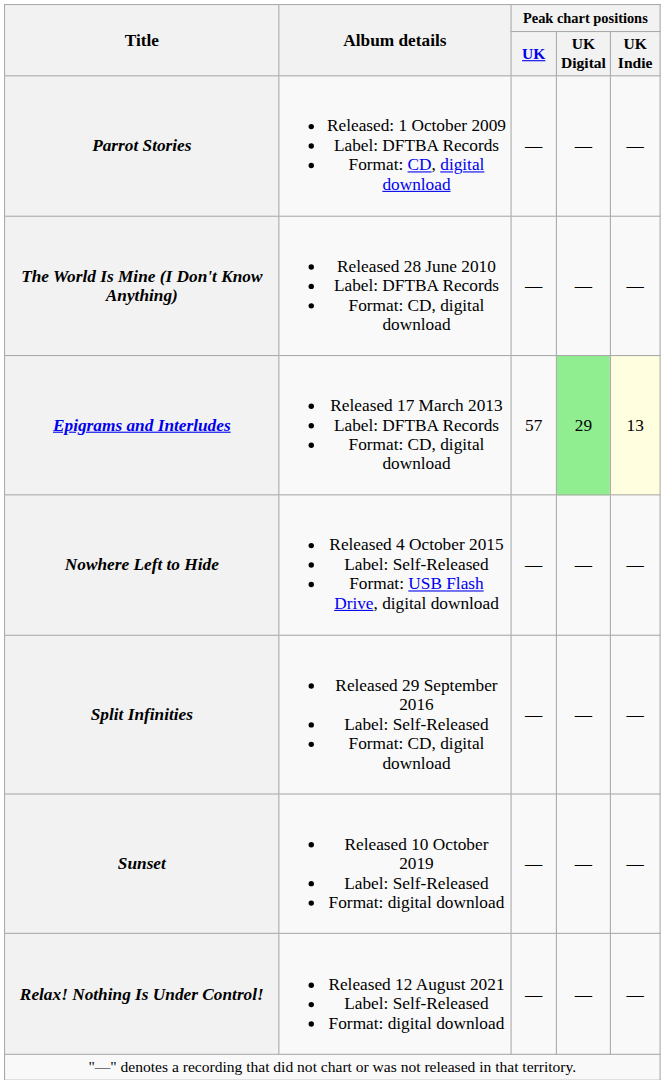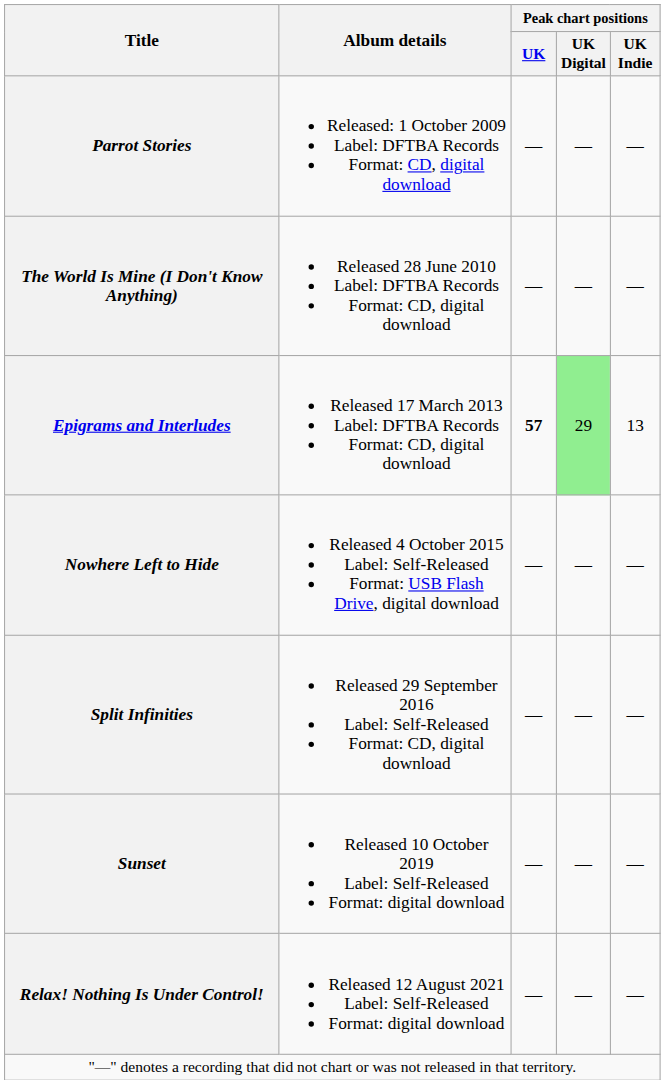(534, 425) normal -> (534, 425) bold
(635, 425) lightyellow background -> (635, 425) no background
